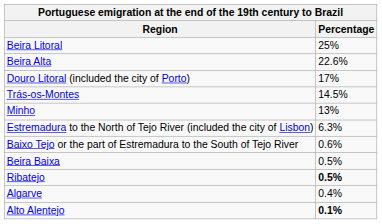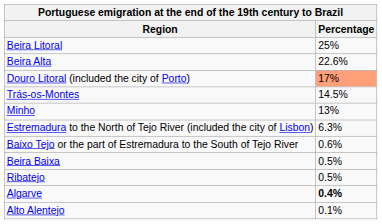(329, 78) no background -> (329, 78) lightsalmon background
(330, 177) bold -> (330, 177) normal
(330, 194) normal -> (330, 194) bold
(330, 210) bold -> (330, 210) normal
